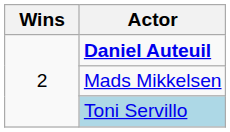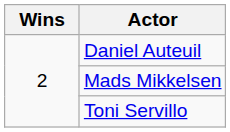(148, 50) bold -> (143, 50) normal
(136, 111) lightblue background -> (136, 111) no background
